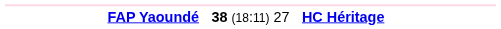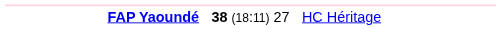(343, 17) bold -> (342, 17) normal
